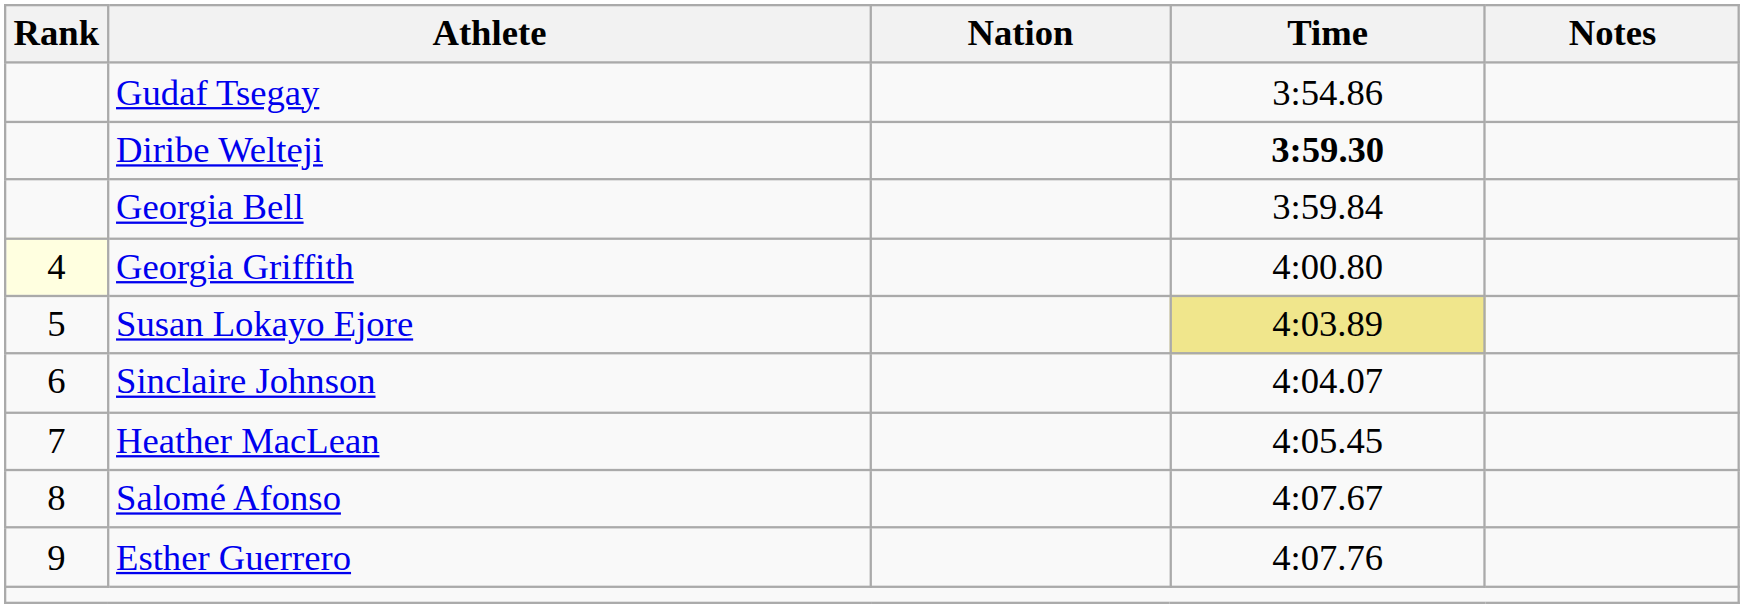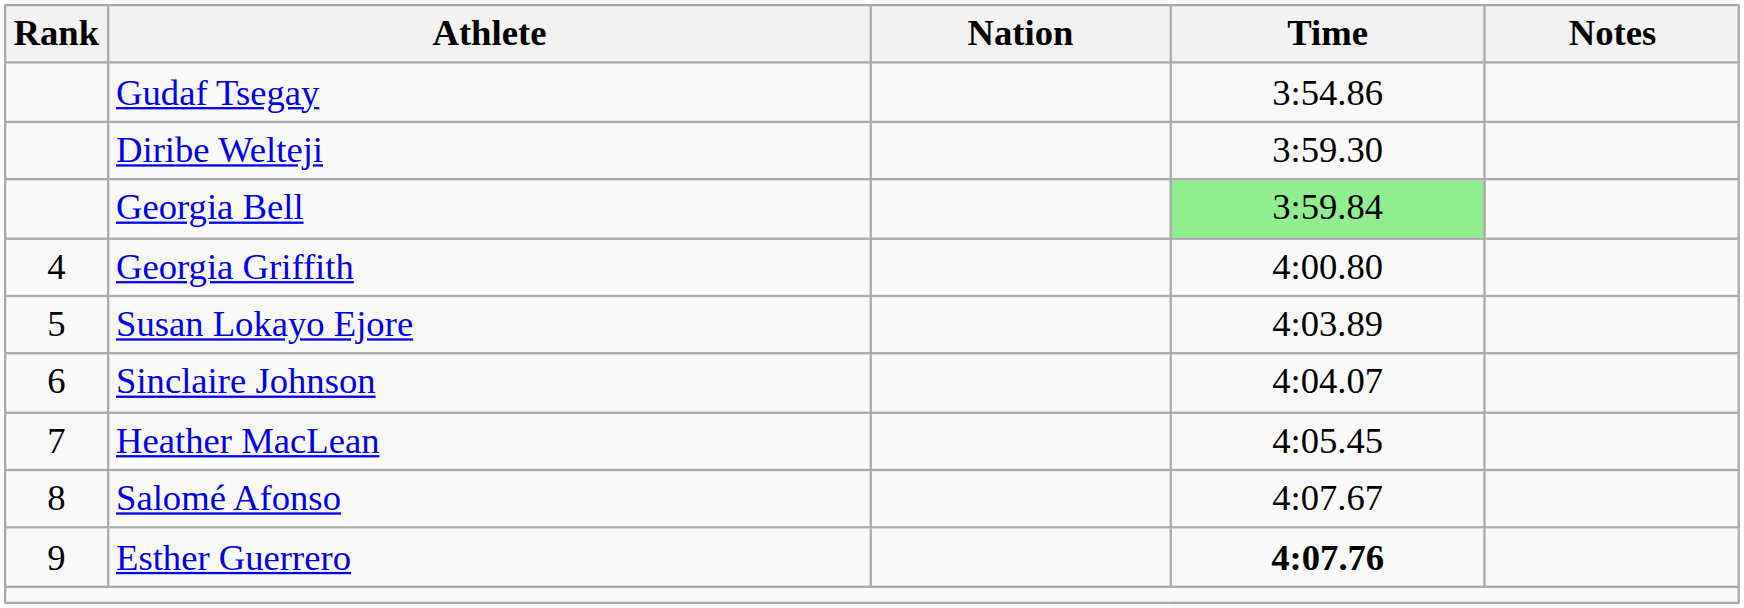(1328, 149) bold -> (1328, 149) normal
(1328, 207) no background -> (1328, 207) lightgreen background
(56, 265) lightyellow background -> (56, 265) no background
(1328, 324) khaki background -> (1328, 324) no background
(1328, 556) normal -> (1328, 556) bold
